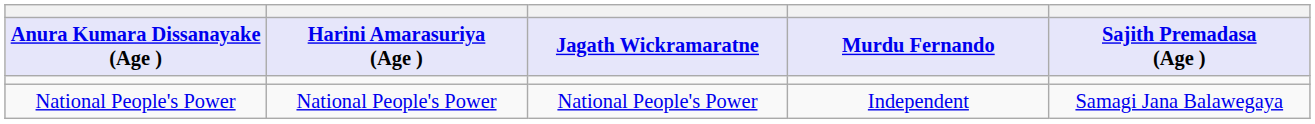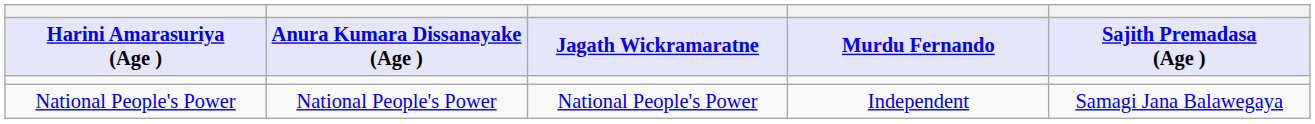columns swapped: (136, 46) <-> (397, 46)
